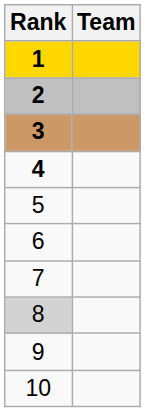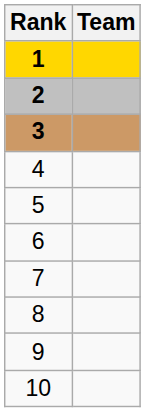(38, 168) bold -> (38, 168) normal
(38, 315) lightgrey background -> (38, 315) no background
